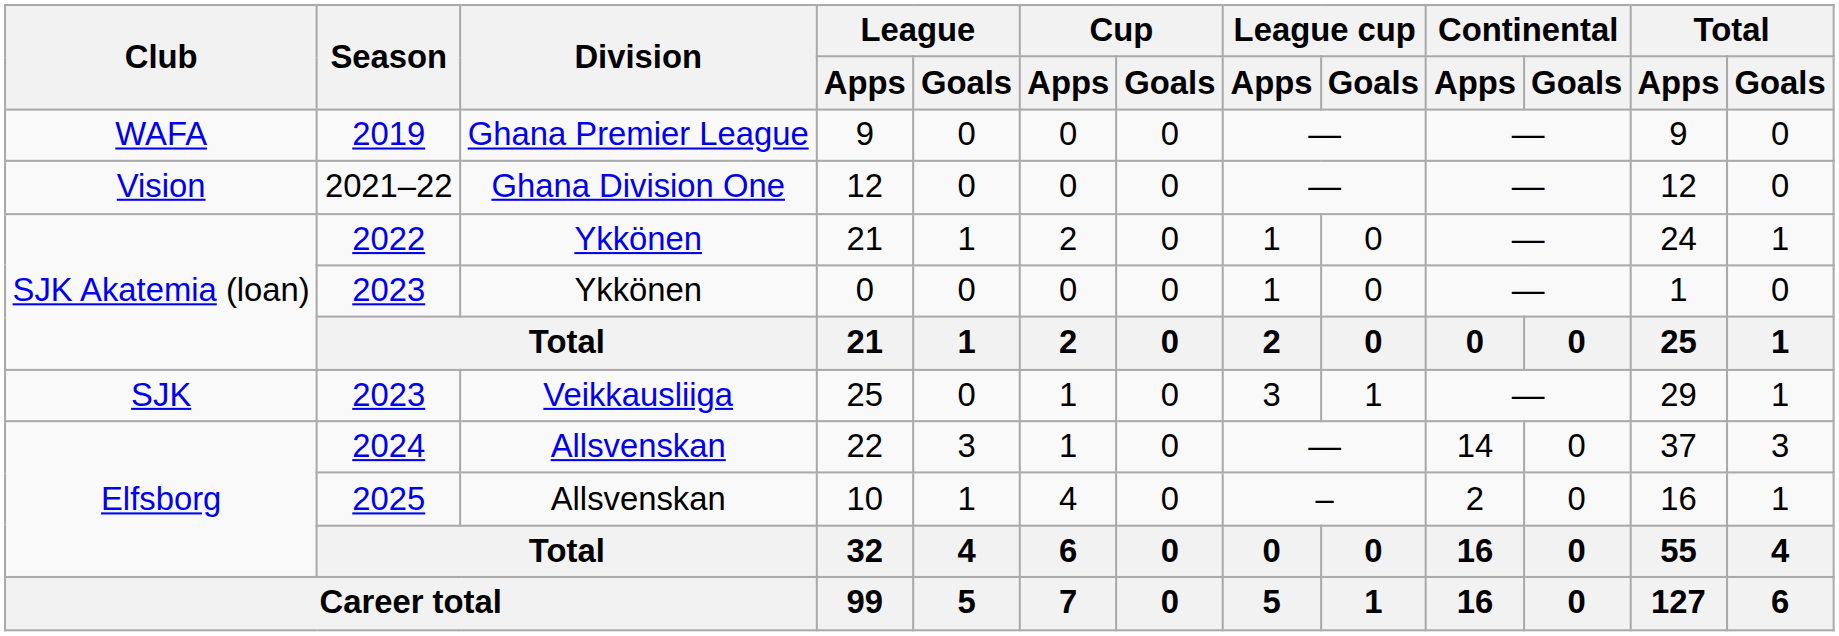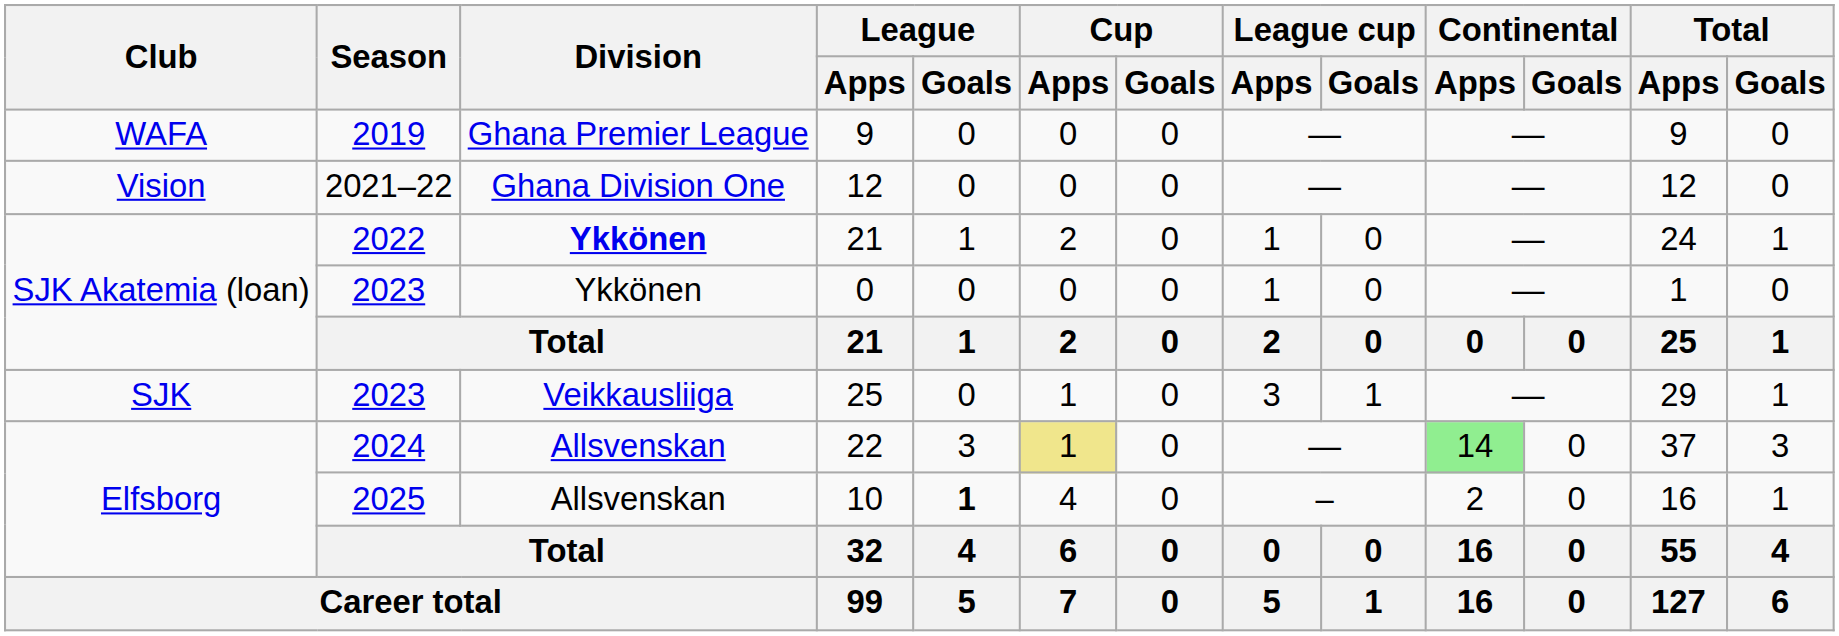(638, 238) normal -> (638, 238) bold
(1068, 446) no background -> (1068, 446) khaki background
(1475, 446) no background -> (1475, 446) lightgreen background
(967, 498) normal -> (967, 498) bold
